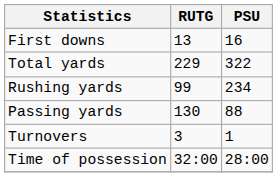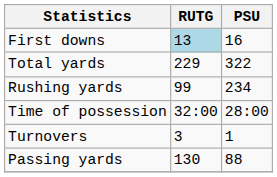(183, 40) no background -> (183, 40) lightblue background
rows swapped: (65, 112) <-> (87, 160)
